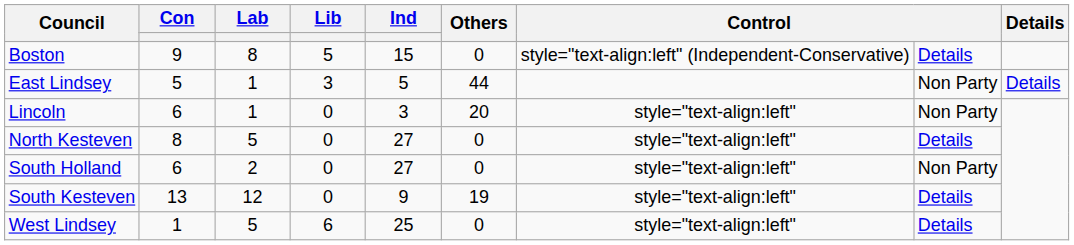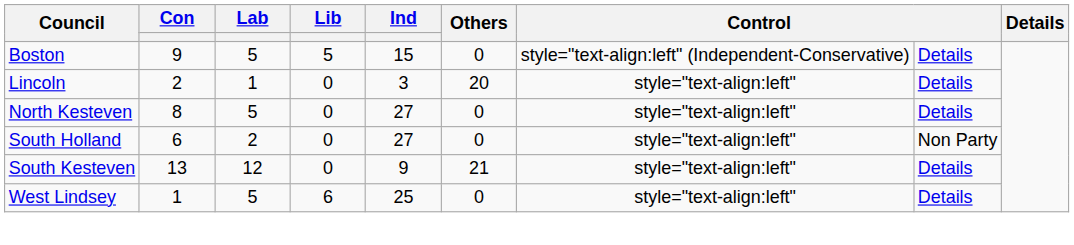(253, 55) 8 -> (253, 55) 5
- row: (60, 83)
(177, 112) 6 -> (177, 83) 2
(958, 112) Non Party -> (945, 83) Details
(479, 197) 19 -> (479, 169) 21
